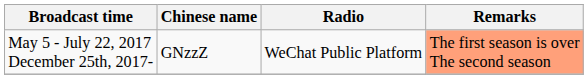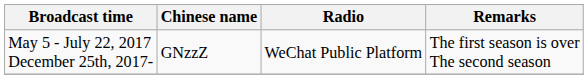(505, 52) lightsalmon background -> (505, 52) no background
